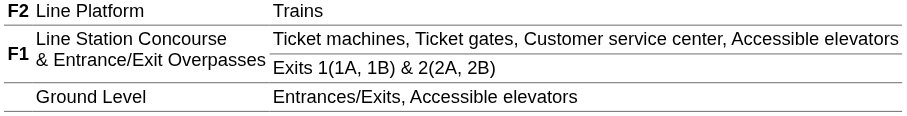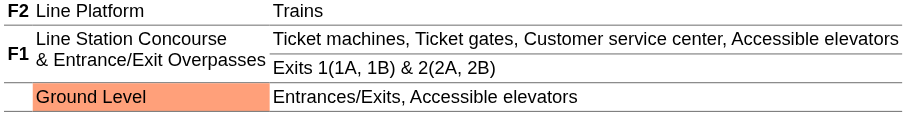(91, 96) no background -> (91, 96) lightsalmon background
